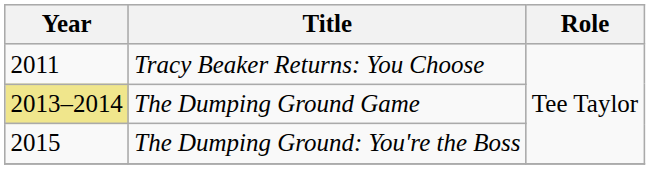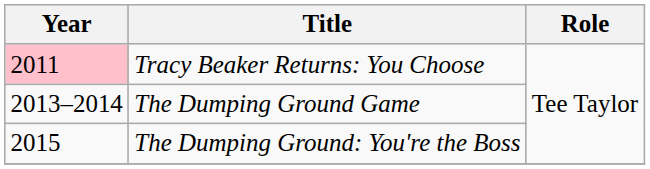(35, 63) no background -> (35, 63) pink background
(67, 103) khaki background -> (67, 103) no background
